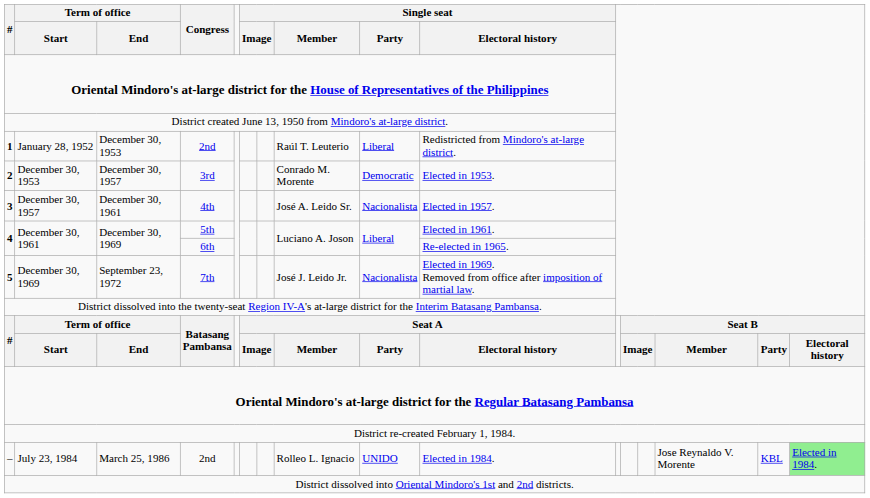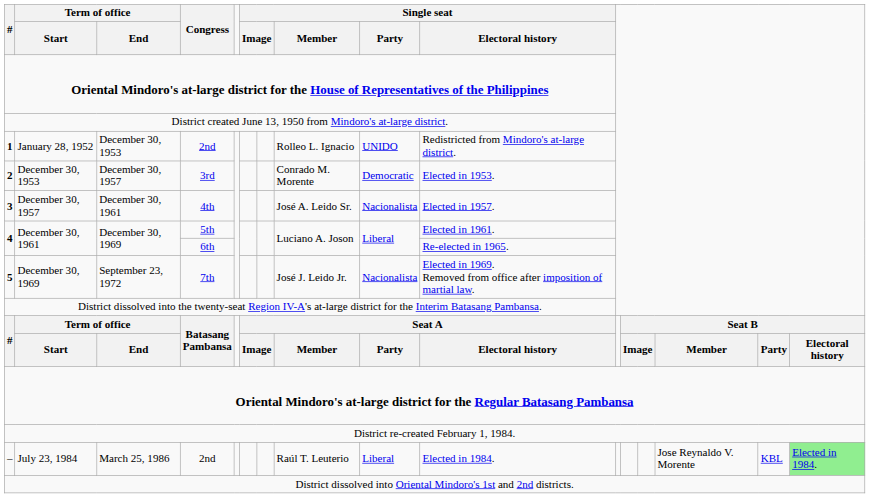(313, 146) Raúl T. Leuterio -> (315, 146) Rolleo L. Ignacio
(378, 146) Liberal -> (380, 146) UNIDO
(315, 459) Rolleo L. Ignacio -> (313, 459) Raúl T. Leuterio
(380, 459) UNIDO -> (378, 459) Liberal
